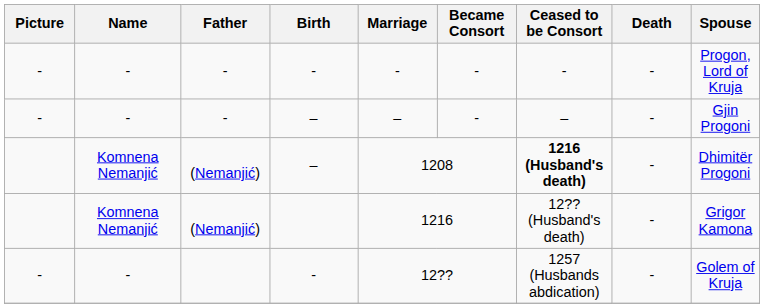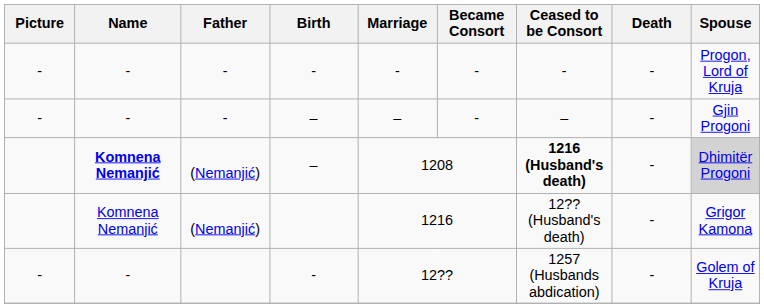(128, 165) normal -> (128, 165) bold
(725, 165) no background -> (725, 165) lightgrey background
